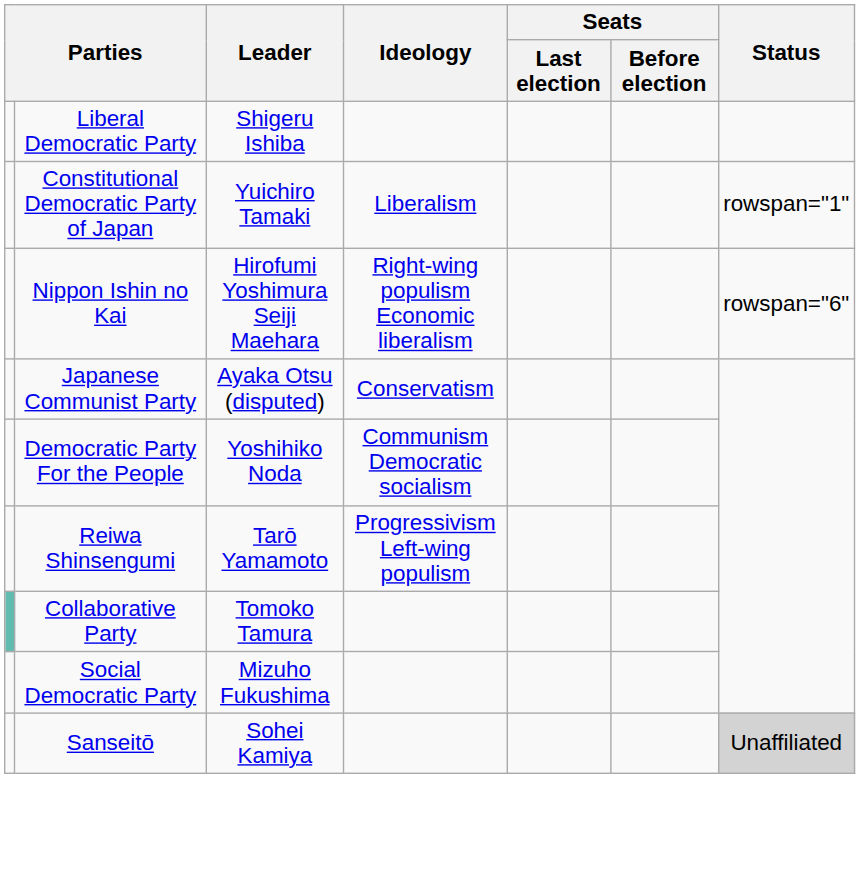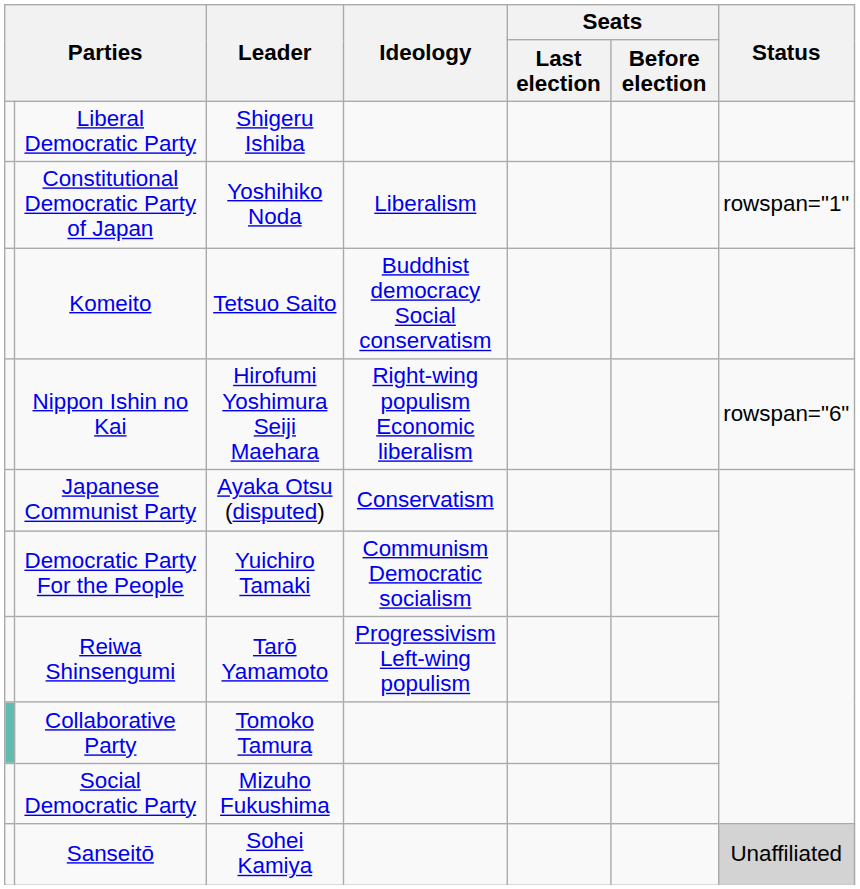(275, 204) Yuichiro Tamaki -> (275, 204) Yoshihiko Noda
+ row: (110, 302)
(275, 462) Yoshihiko Noda -> (275, 573) Yuichiro Tamaki
